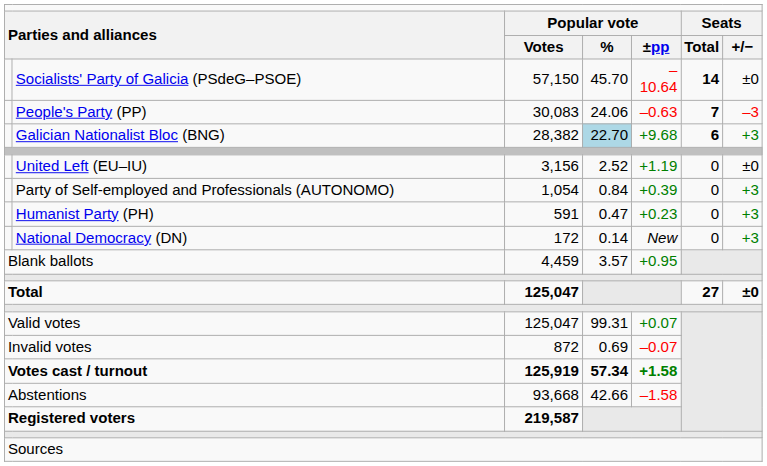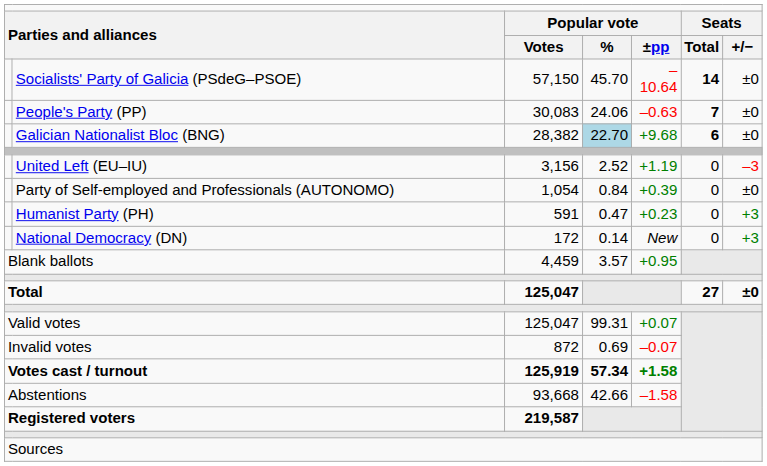(751, 111) –3 -> (751, 111) ±0
(750, 135) +3 -> (751, 135) ±0
(751, 166) ±0 -> (751, 166) –3
(750, 190) +3 -> (751, 190) ±0
